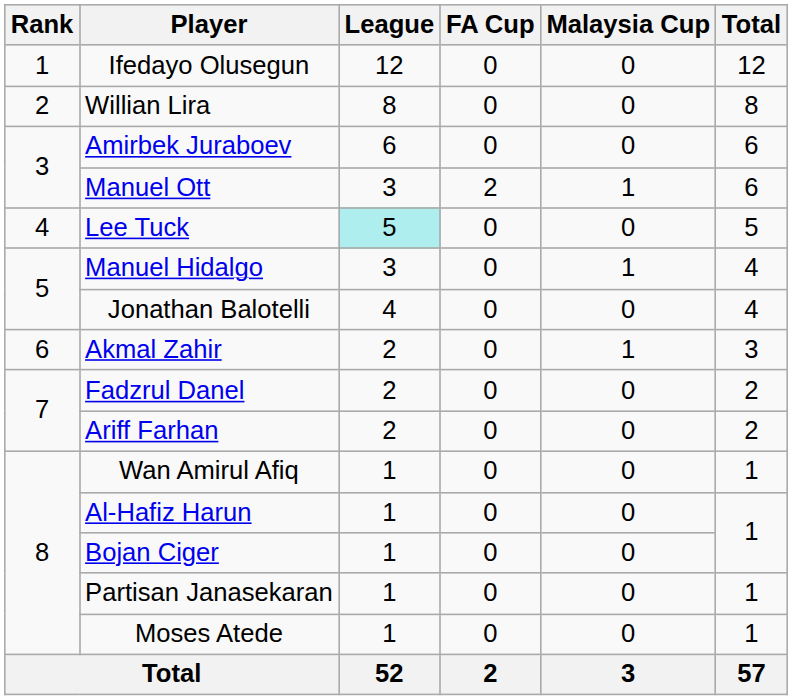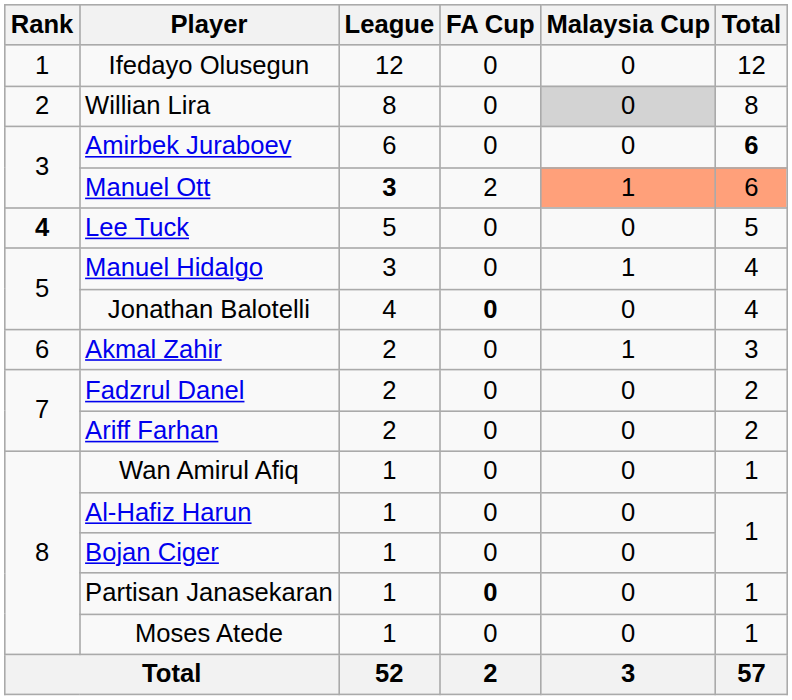(628, 106) no background -> (628, 106) lightgrey background
(751, 146) normal -> (751, 146) bold
(389, 187) normal -> (389, 187) bold
(628, 187) no background -> (628, 187) lightsalmon background
(751, 187) no background -> (751, 187) lightsalmon background
(42, 227) normal -> (42, 227) bold
(389, 227) paleturquoise background -> (389, 227) no background
(490, 308) normal -> (490, 308) bold
(490, 593) normal -> (490, 593) bold
